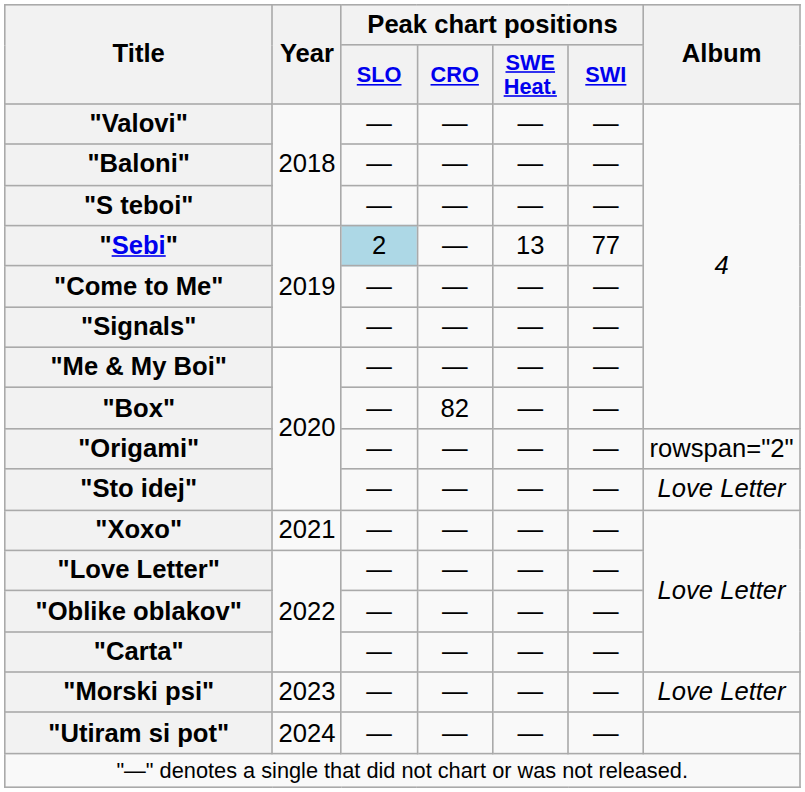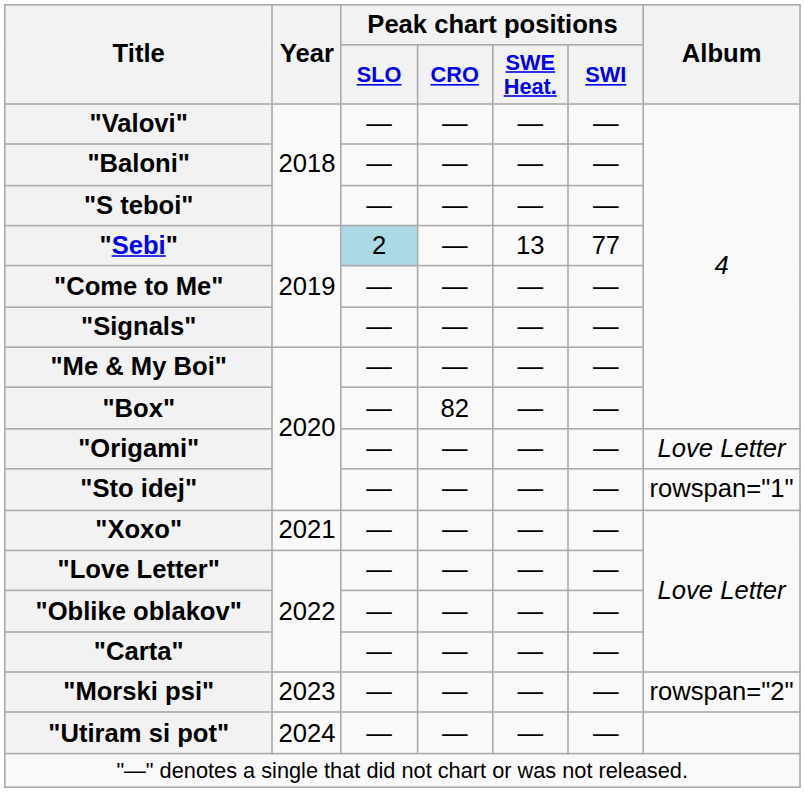(722, 448) rowspan="2" -> (722, 448) Love Letter
(722, 489) Love Letter -> (722, 489) rowspan="1"
(722, 692) Love Letter -> (722, 692) rowspan="2"
